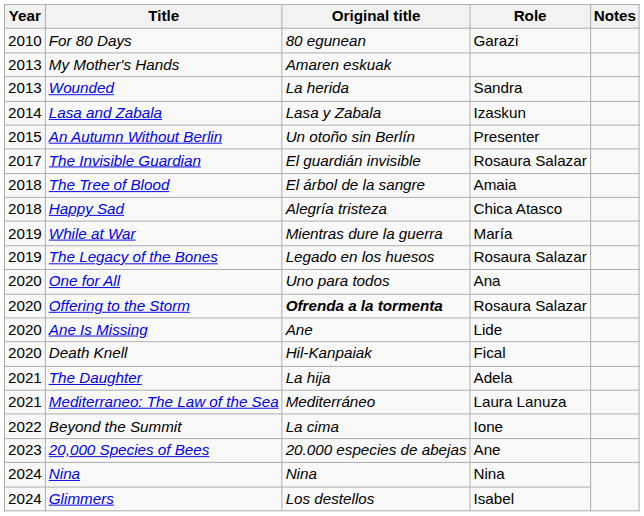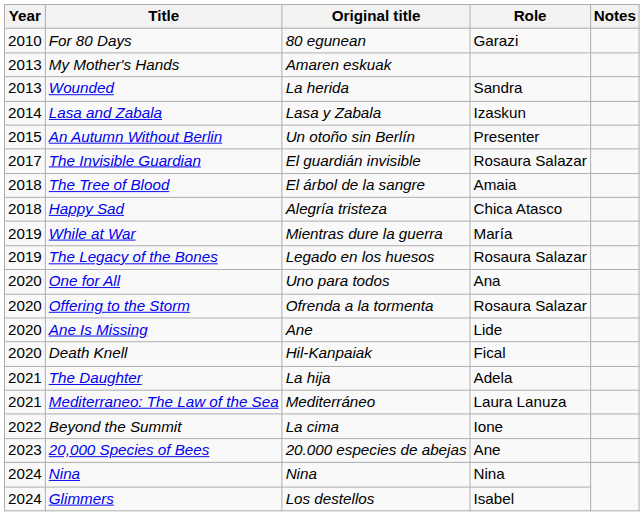(364, 305) bold -> (360, 305) normal
